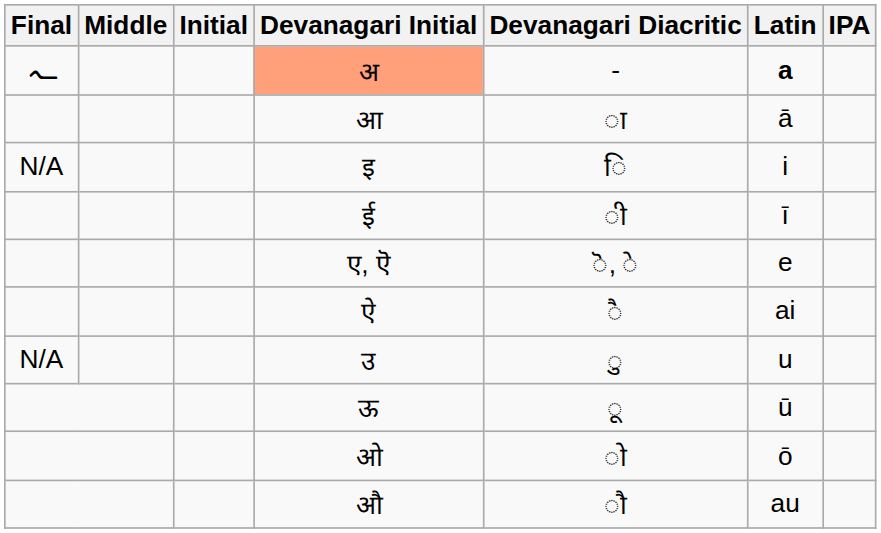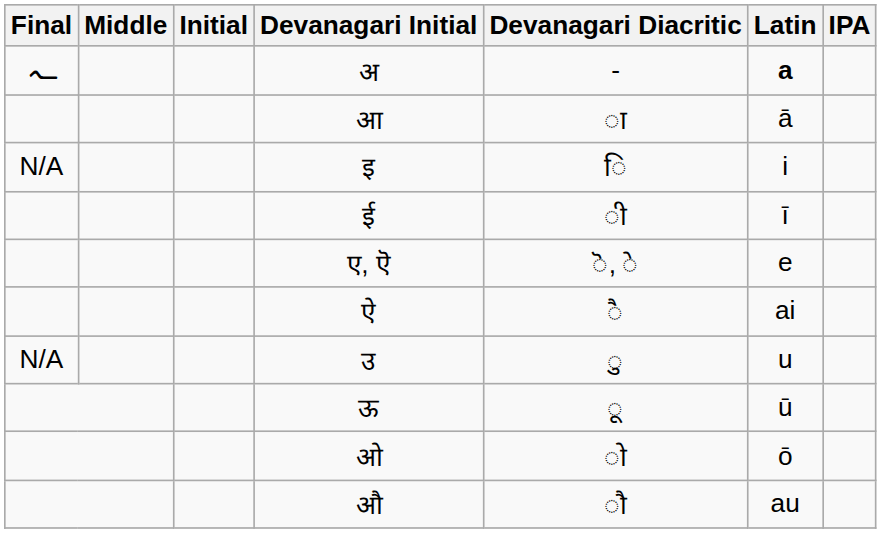(369, 71) lightsalmon background -> (369, 71) no background
